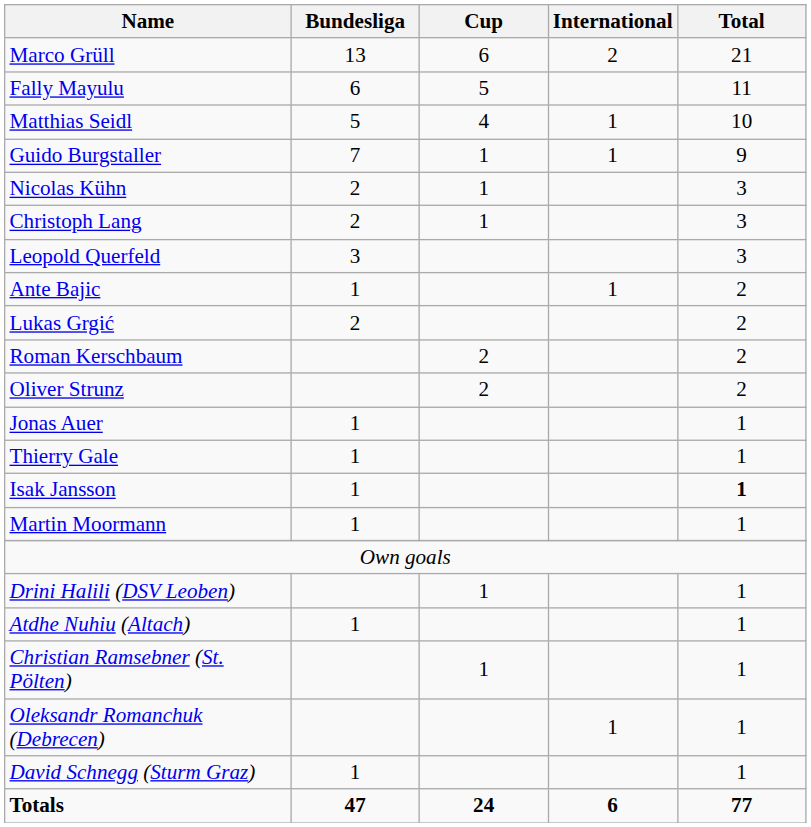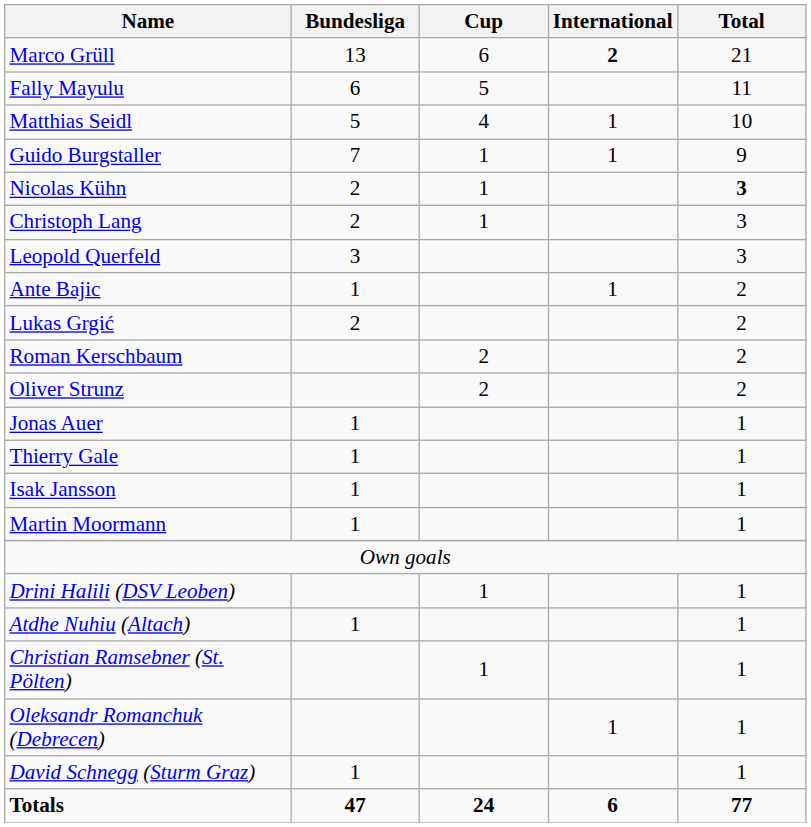(613, 54) normal -> (613, 54) bold
(742, 188) normal -> (742, 188) bold
(742, 490) bold -> (742, 490) normal
